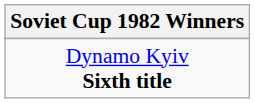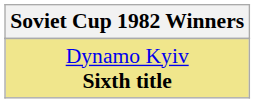(127, 68) no background -> (127, 68) khaki background
